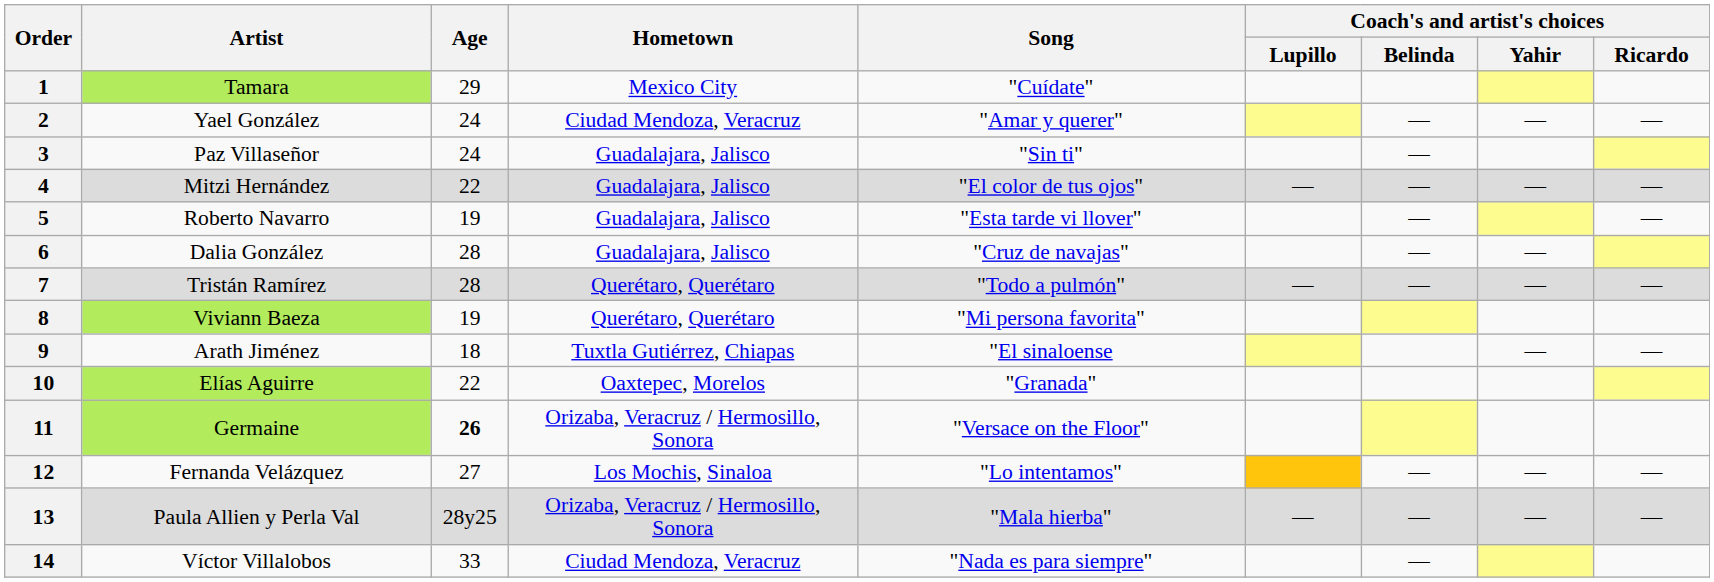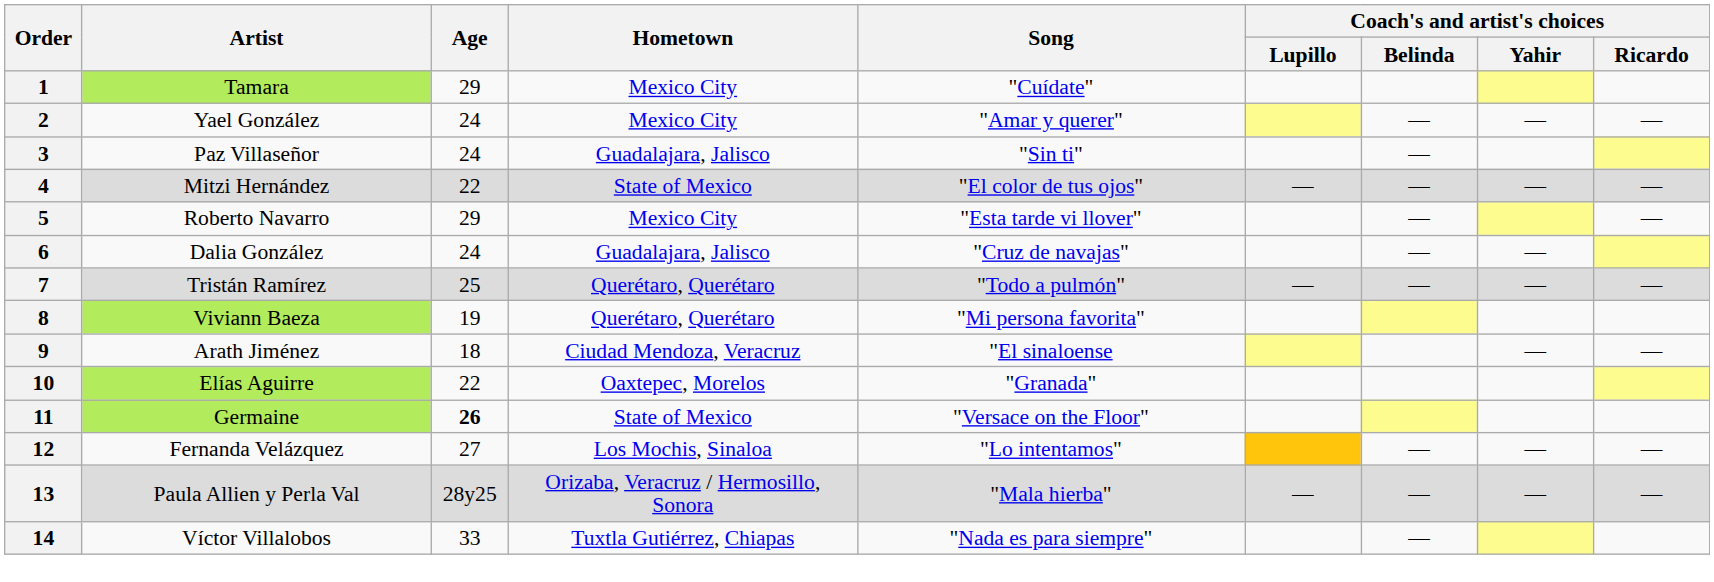(683, 120) Ciudad Mendoza, Veracruz -> (683, 120) Mexico City
(683, 186) Guadalajara, Jalisco -> (683, 186) State of Mexico
(470, 219) 19 -> (470, 219) 29
(683, 219) Guadalajara, Jalisco -> (683, 219) Mexico City
(470, 251) 28 -> (470, 251) 24
(470, 284) 28 -> (470, 284) 25
(683, 350) Tuxtla Gutiérrez, Chiapas -> (683, 350) Ciudad Mendoza, Veracruz
(683, 427) Orizaba, Veracruz / Hermosillo, Sonora -> (683, 416) State of Mexico
(683, 561) Ciudad Mendoza, Veracruz -> (683, 538) Tuxtla Gutiérrez, Chiapas
